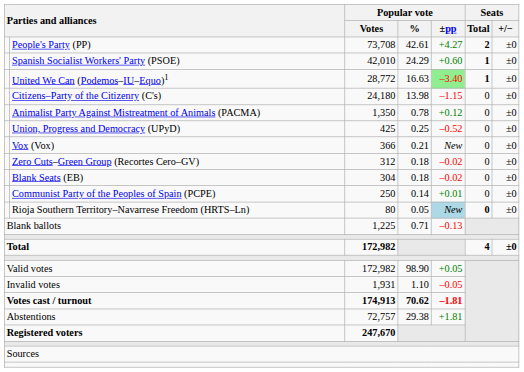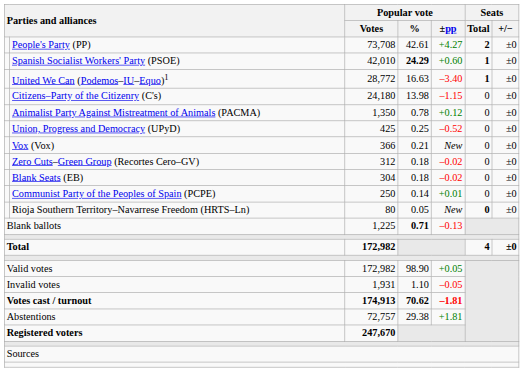(417, 61) normal -> (417, 61) bold
(451, 78) lightgreen background -> (451, 78) no background
(453, 210) lightblue background -> (453, 210) no background
(420, 226) normal -> (420, 226) bold
